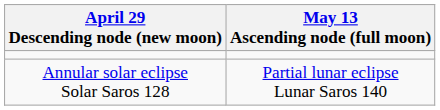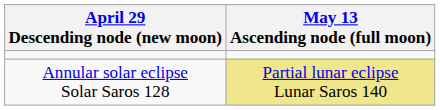(331, 82) no background -> (331, 82) khaki background
